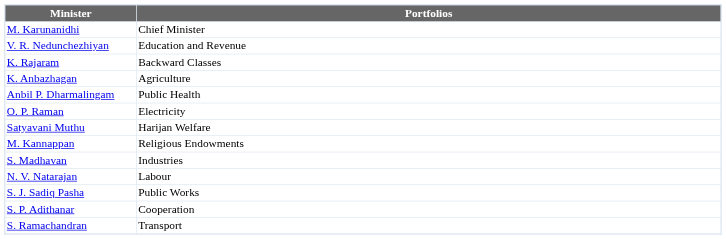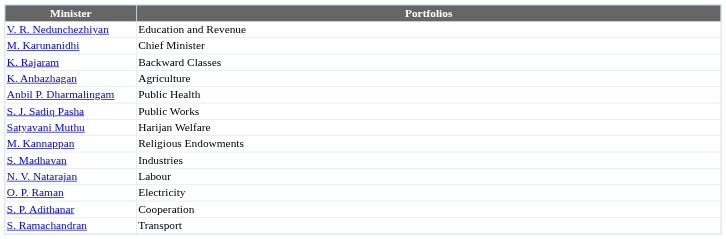rows swapped: (43, 29) <-> (58, 46)
rows swapped: (46, 193) <-> (35, 111)
